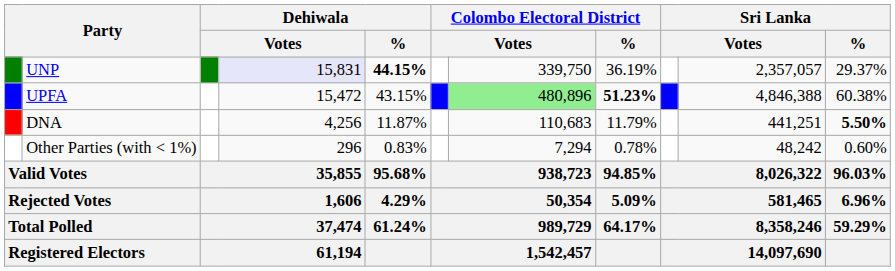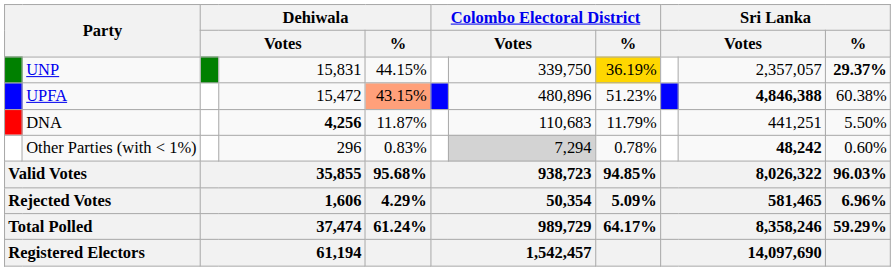(339, 69) lavender background -> (339, 69) no background
(400, 69) bold -> (401, 69) normal
(631, 69) no background -> (631, 69) gold background
(861, 69) normal -> (860, 69) bold
(401, 95) no background -> (401, 95) lightsalmon background
(565, 95) lightgreen background -> (565, 95) no background
(630, 95) bold -> (631, 95) normal
(789, 95) normal -> (789, 95) bold
(343, 122) normal -> (343, 122) bold
(864, 122) bold -> (866, 122) normal
(573, 148) no background -> (573, 148) lightgrey background
(799, 148) normal -> (799, 148) bold
